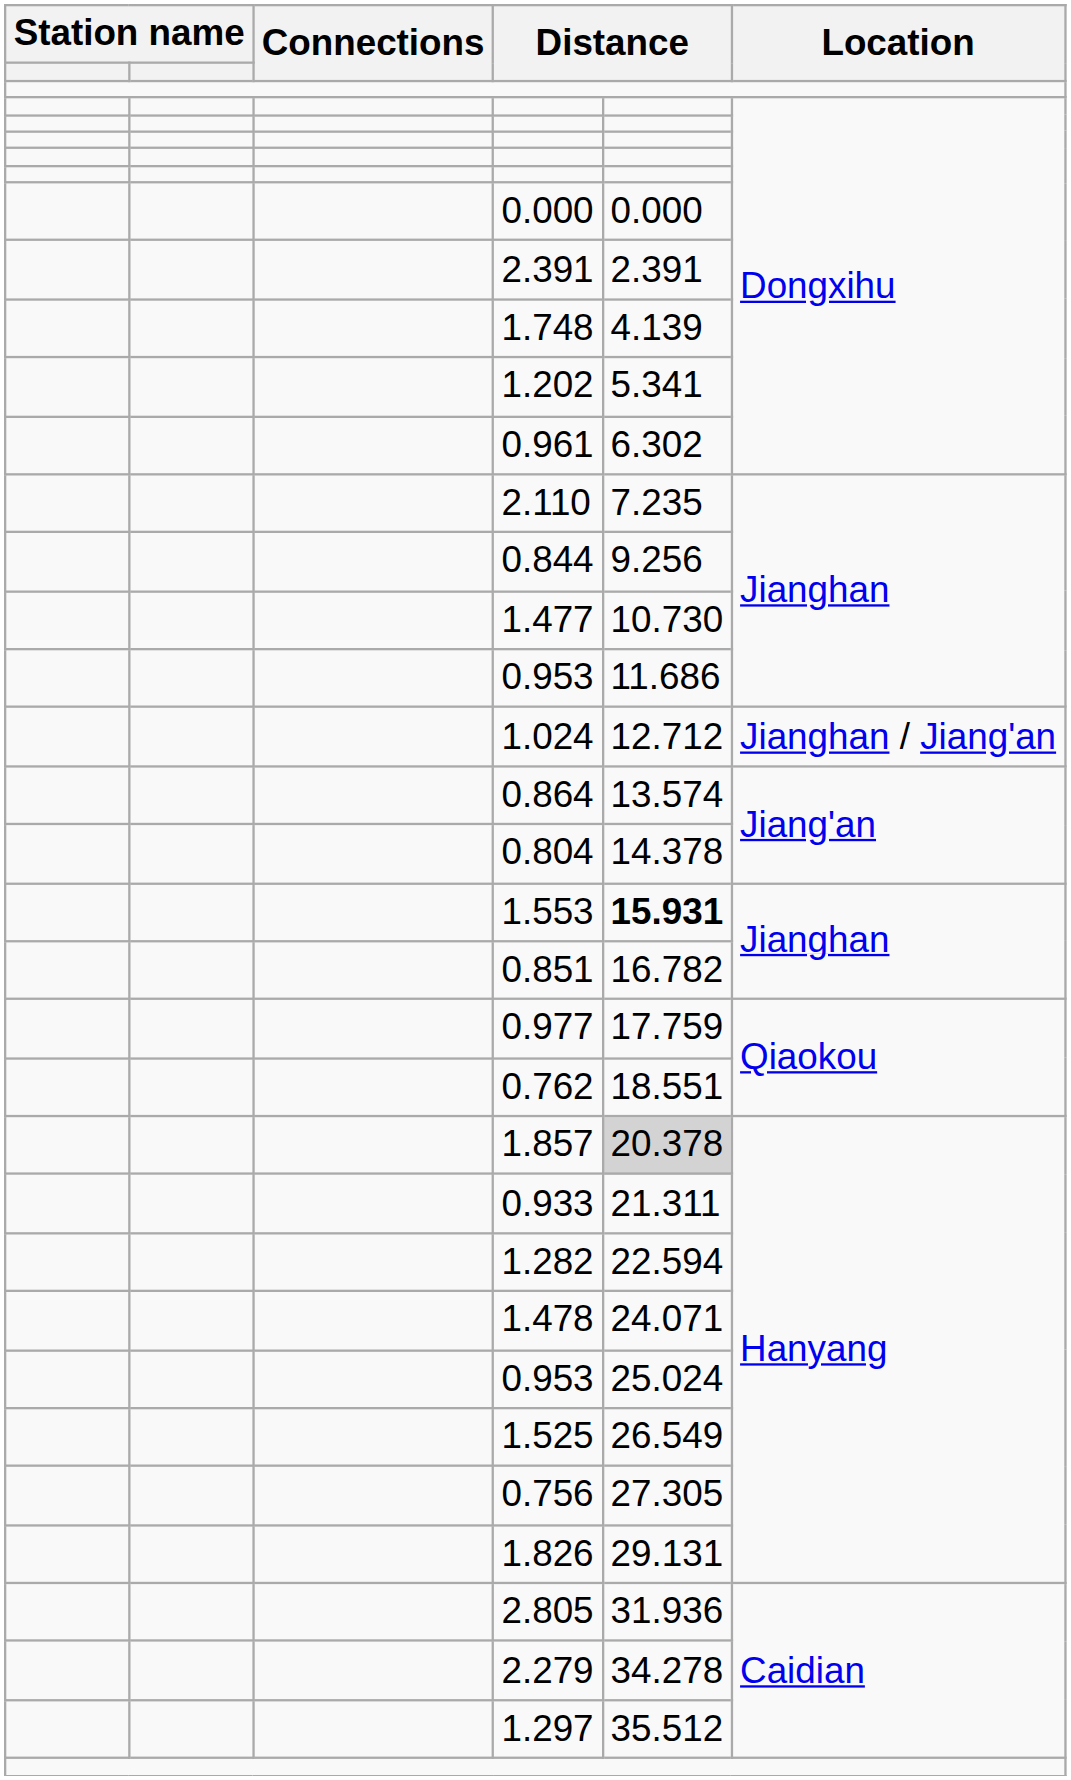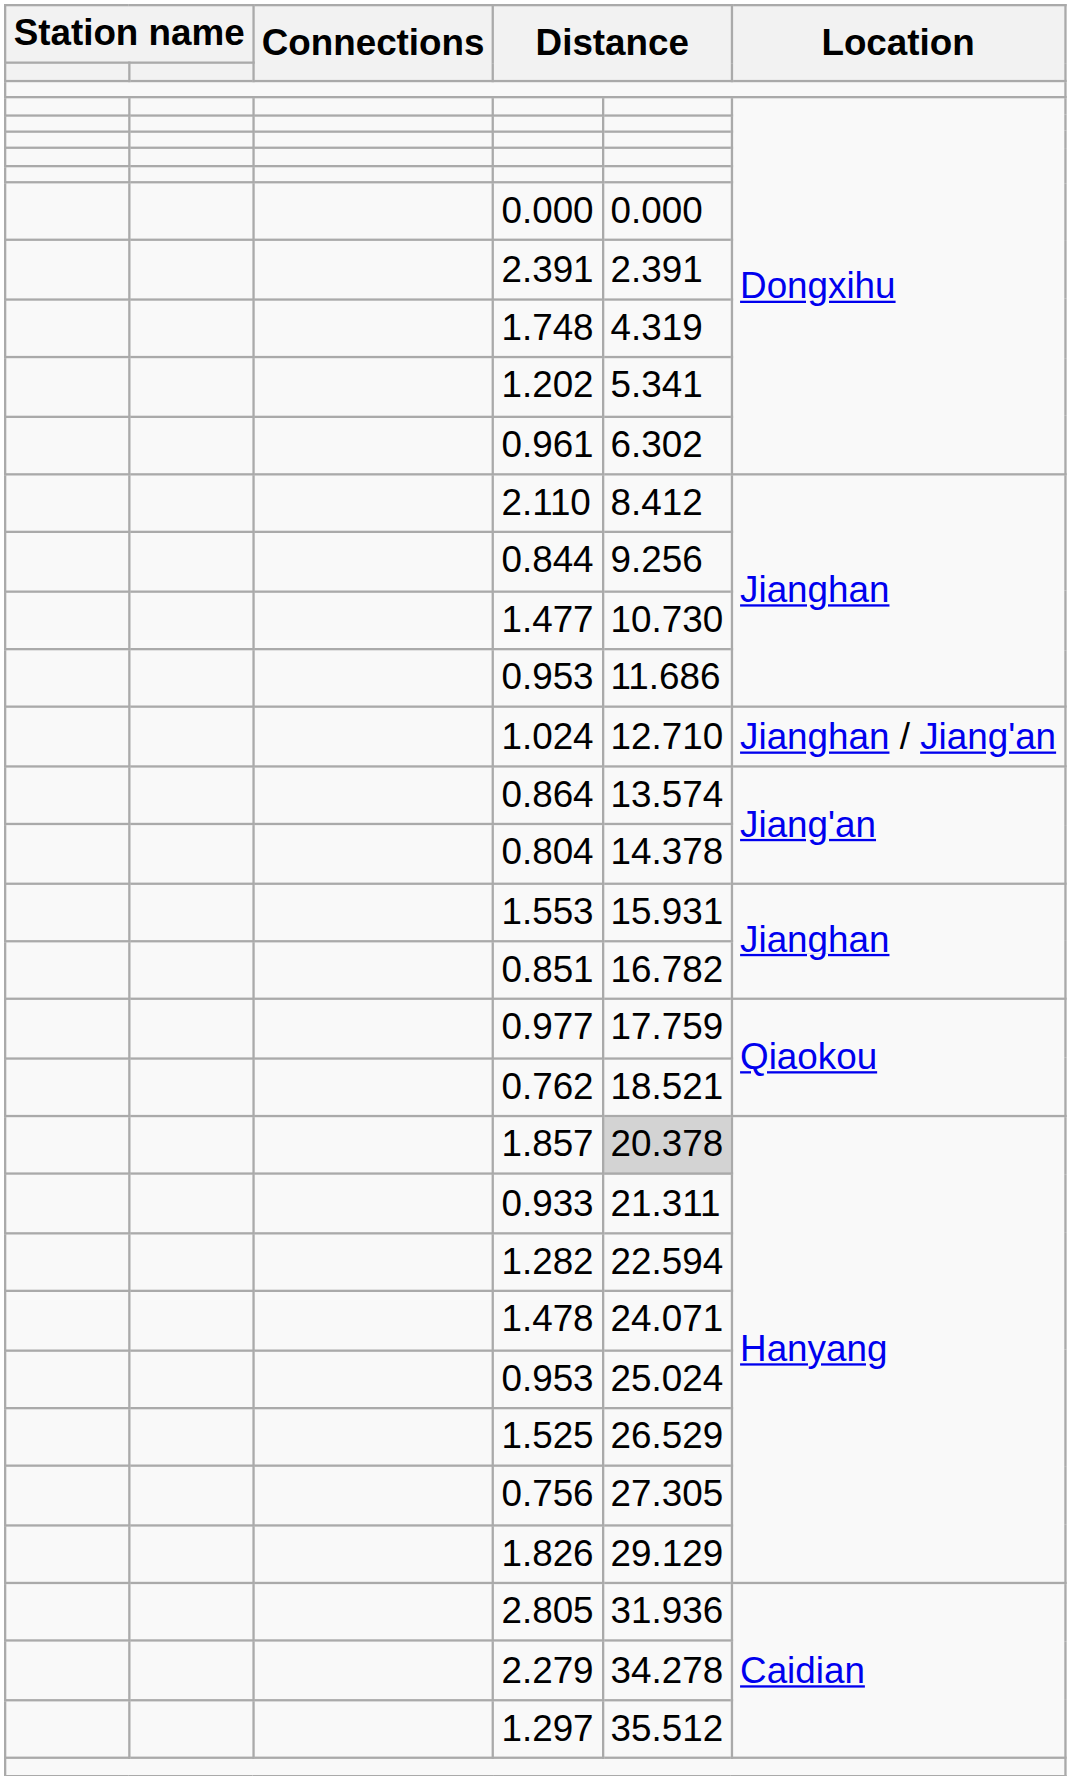(657, 327) 4.139 -> (657, 327) 4.319
(657, 502) 7.235 -> (657, 502) 8.412
(667, 736) 12.712 -> (667, 736) 12.710
(667, 911) bold -> (667, 911) normal
(667, 1086) 18.551 -> (667, 1086) 18.521
(667, 1436) 26.549 -> (667, 1436) 26.529
(667, 1553) 29.131 -> (667, 1553) 29.129
